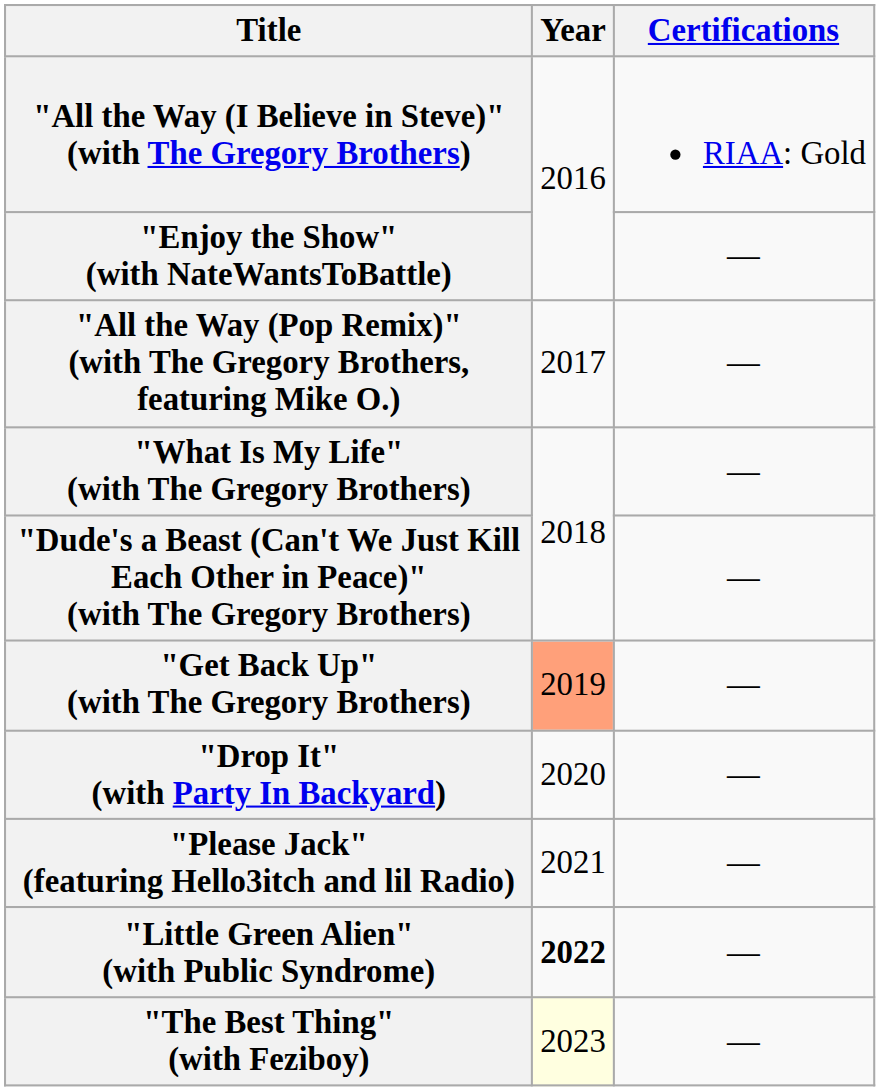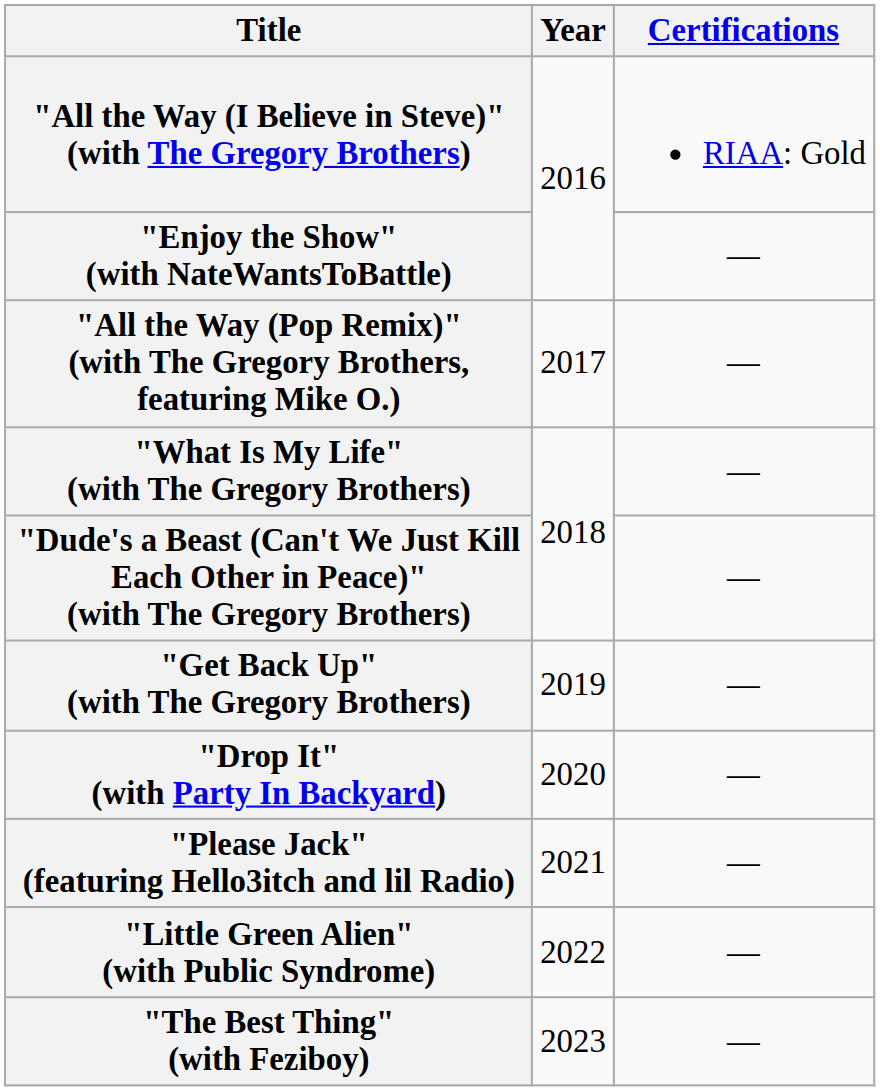(573, 684) lightsalmon background -> (573, 684) no background
(573, 951) bold -> (573, 951) normal
(573, 1040) lightyellow background -> (573, 1040) no background
